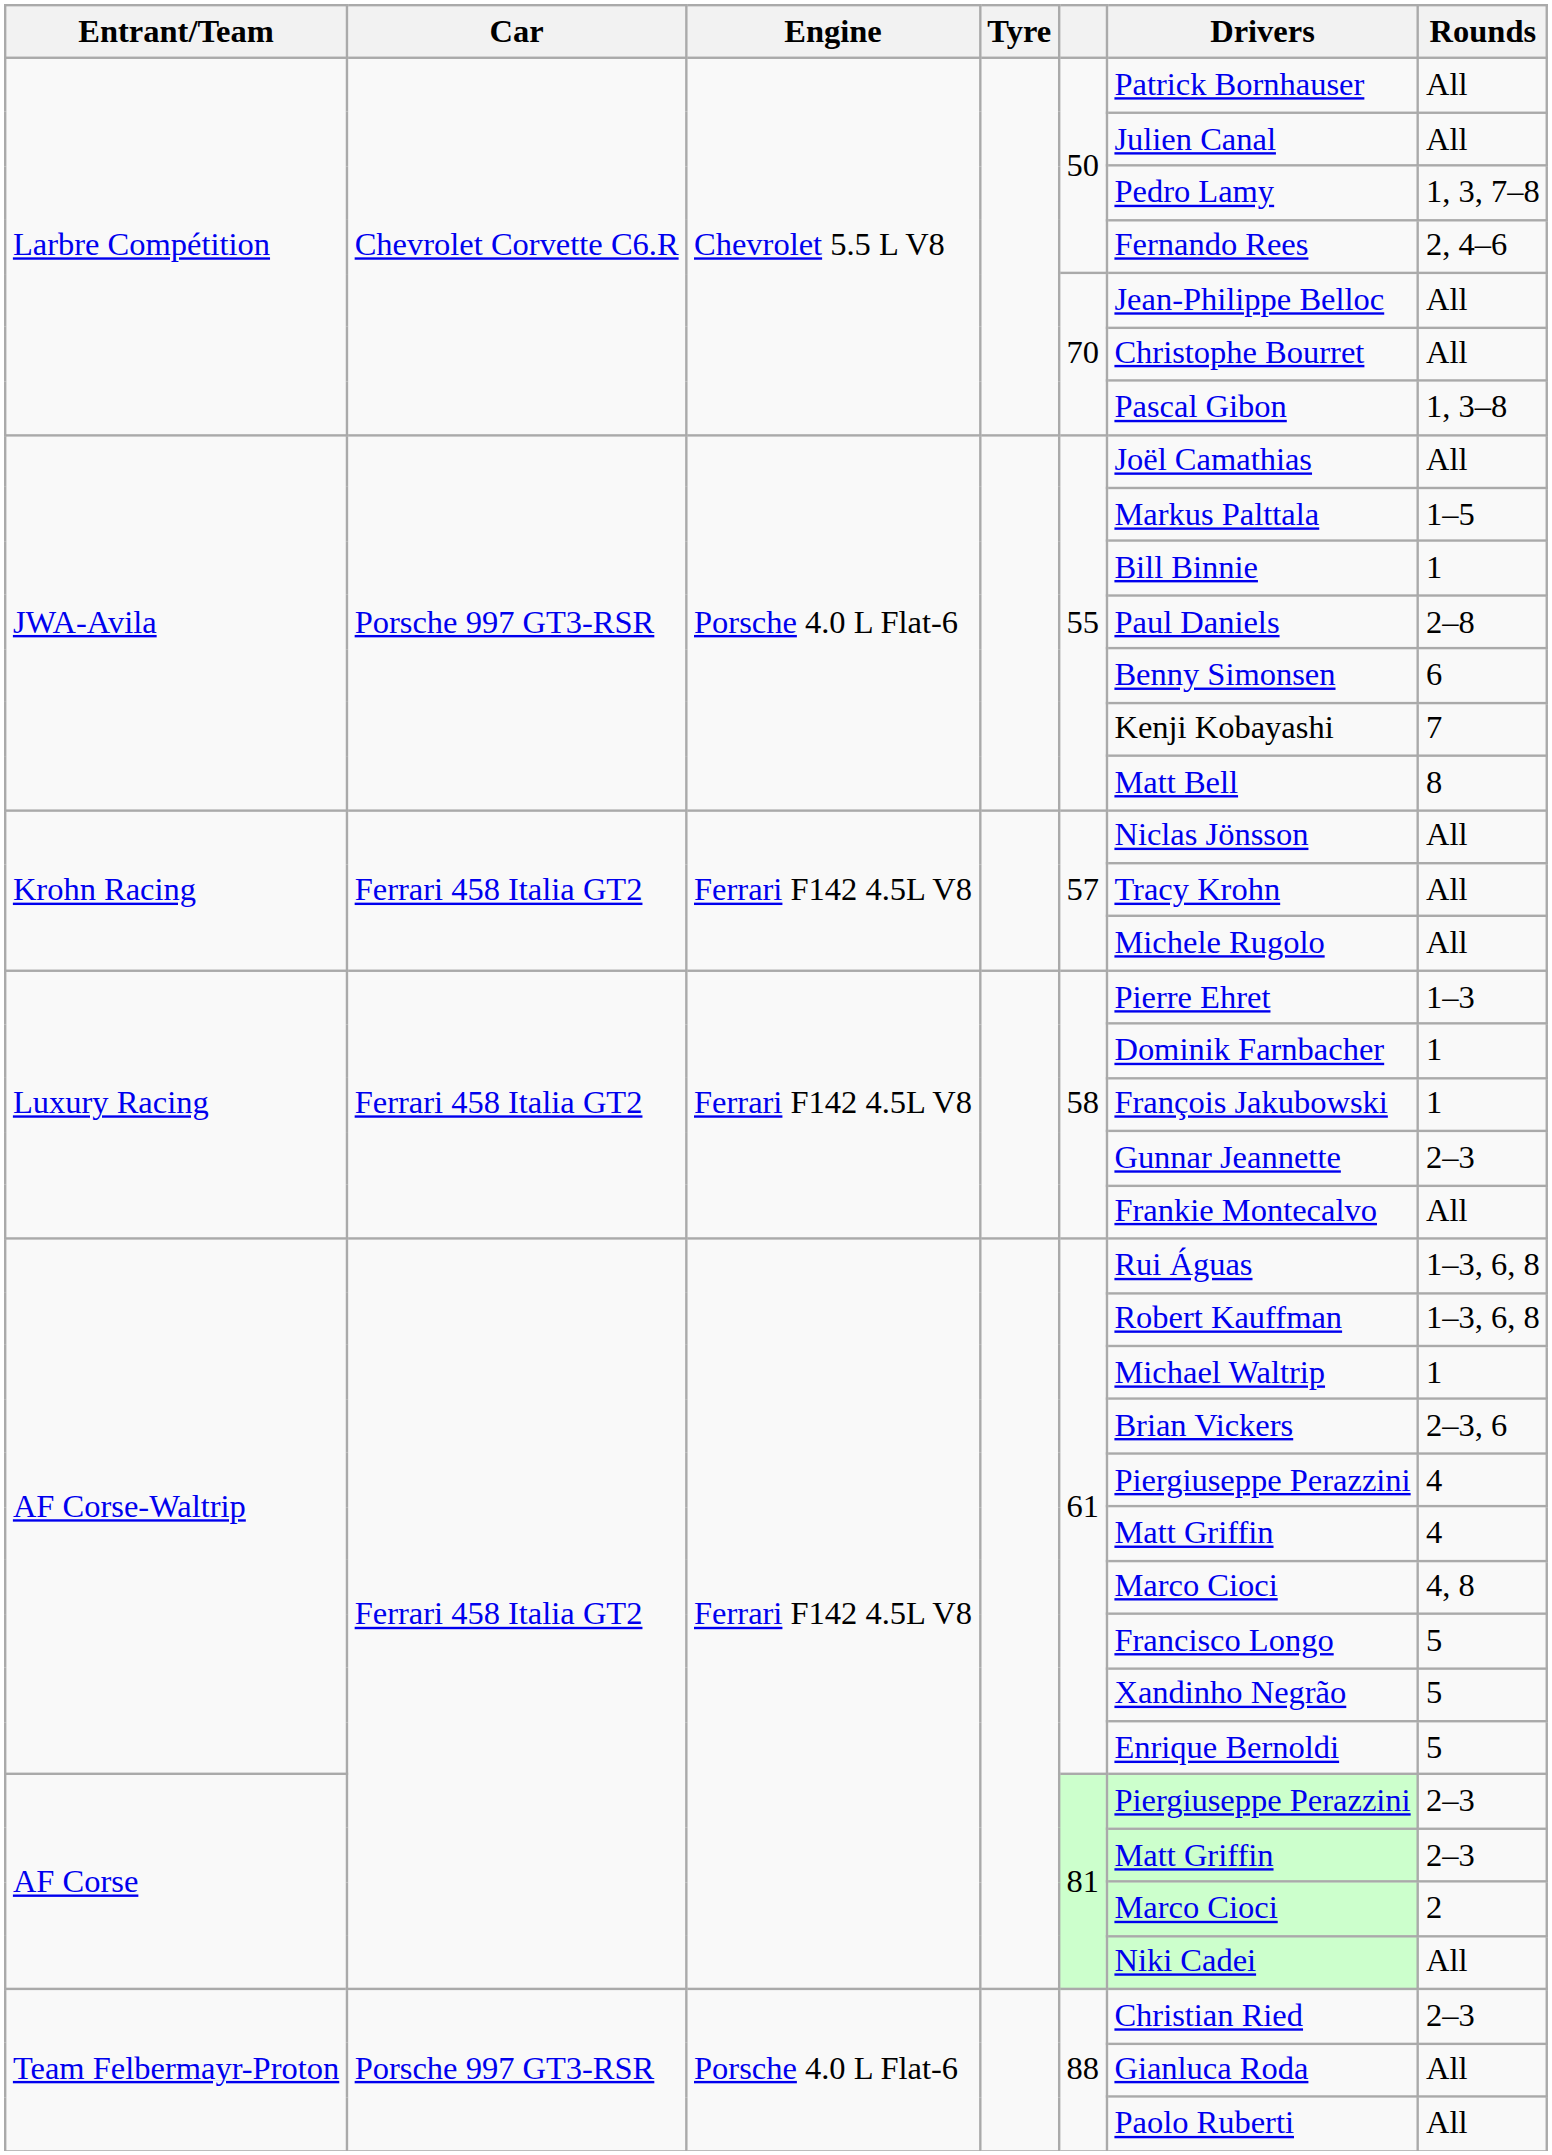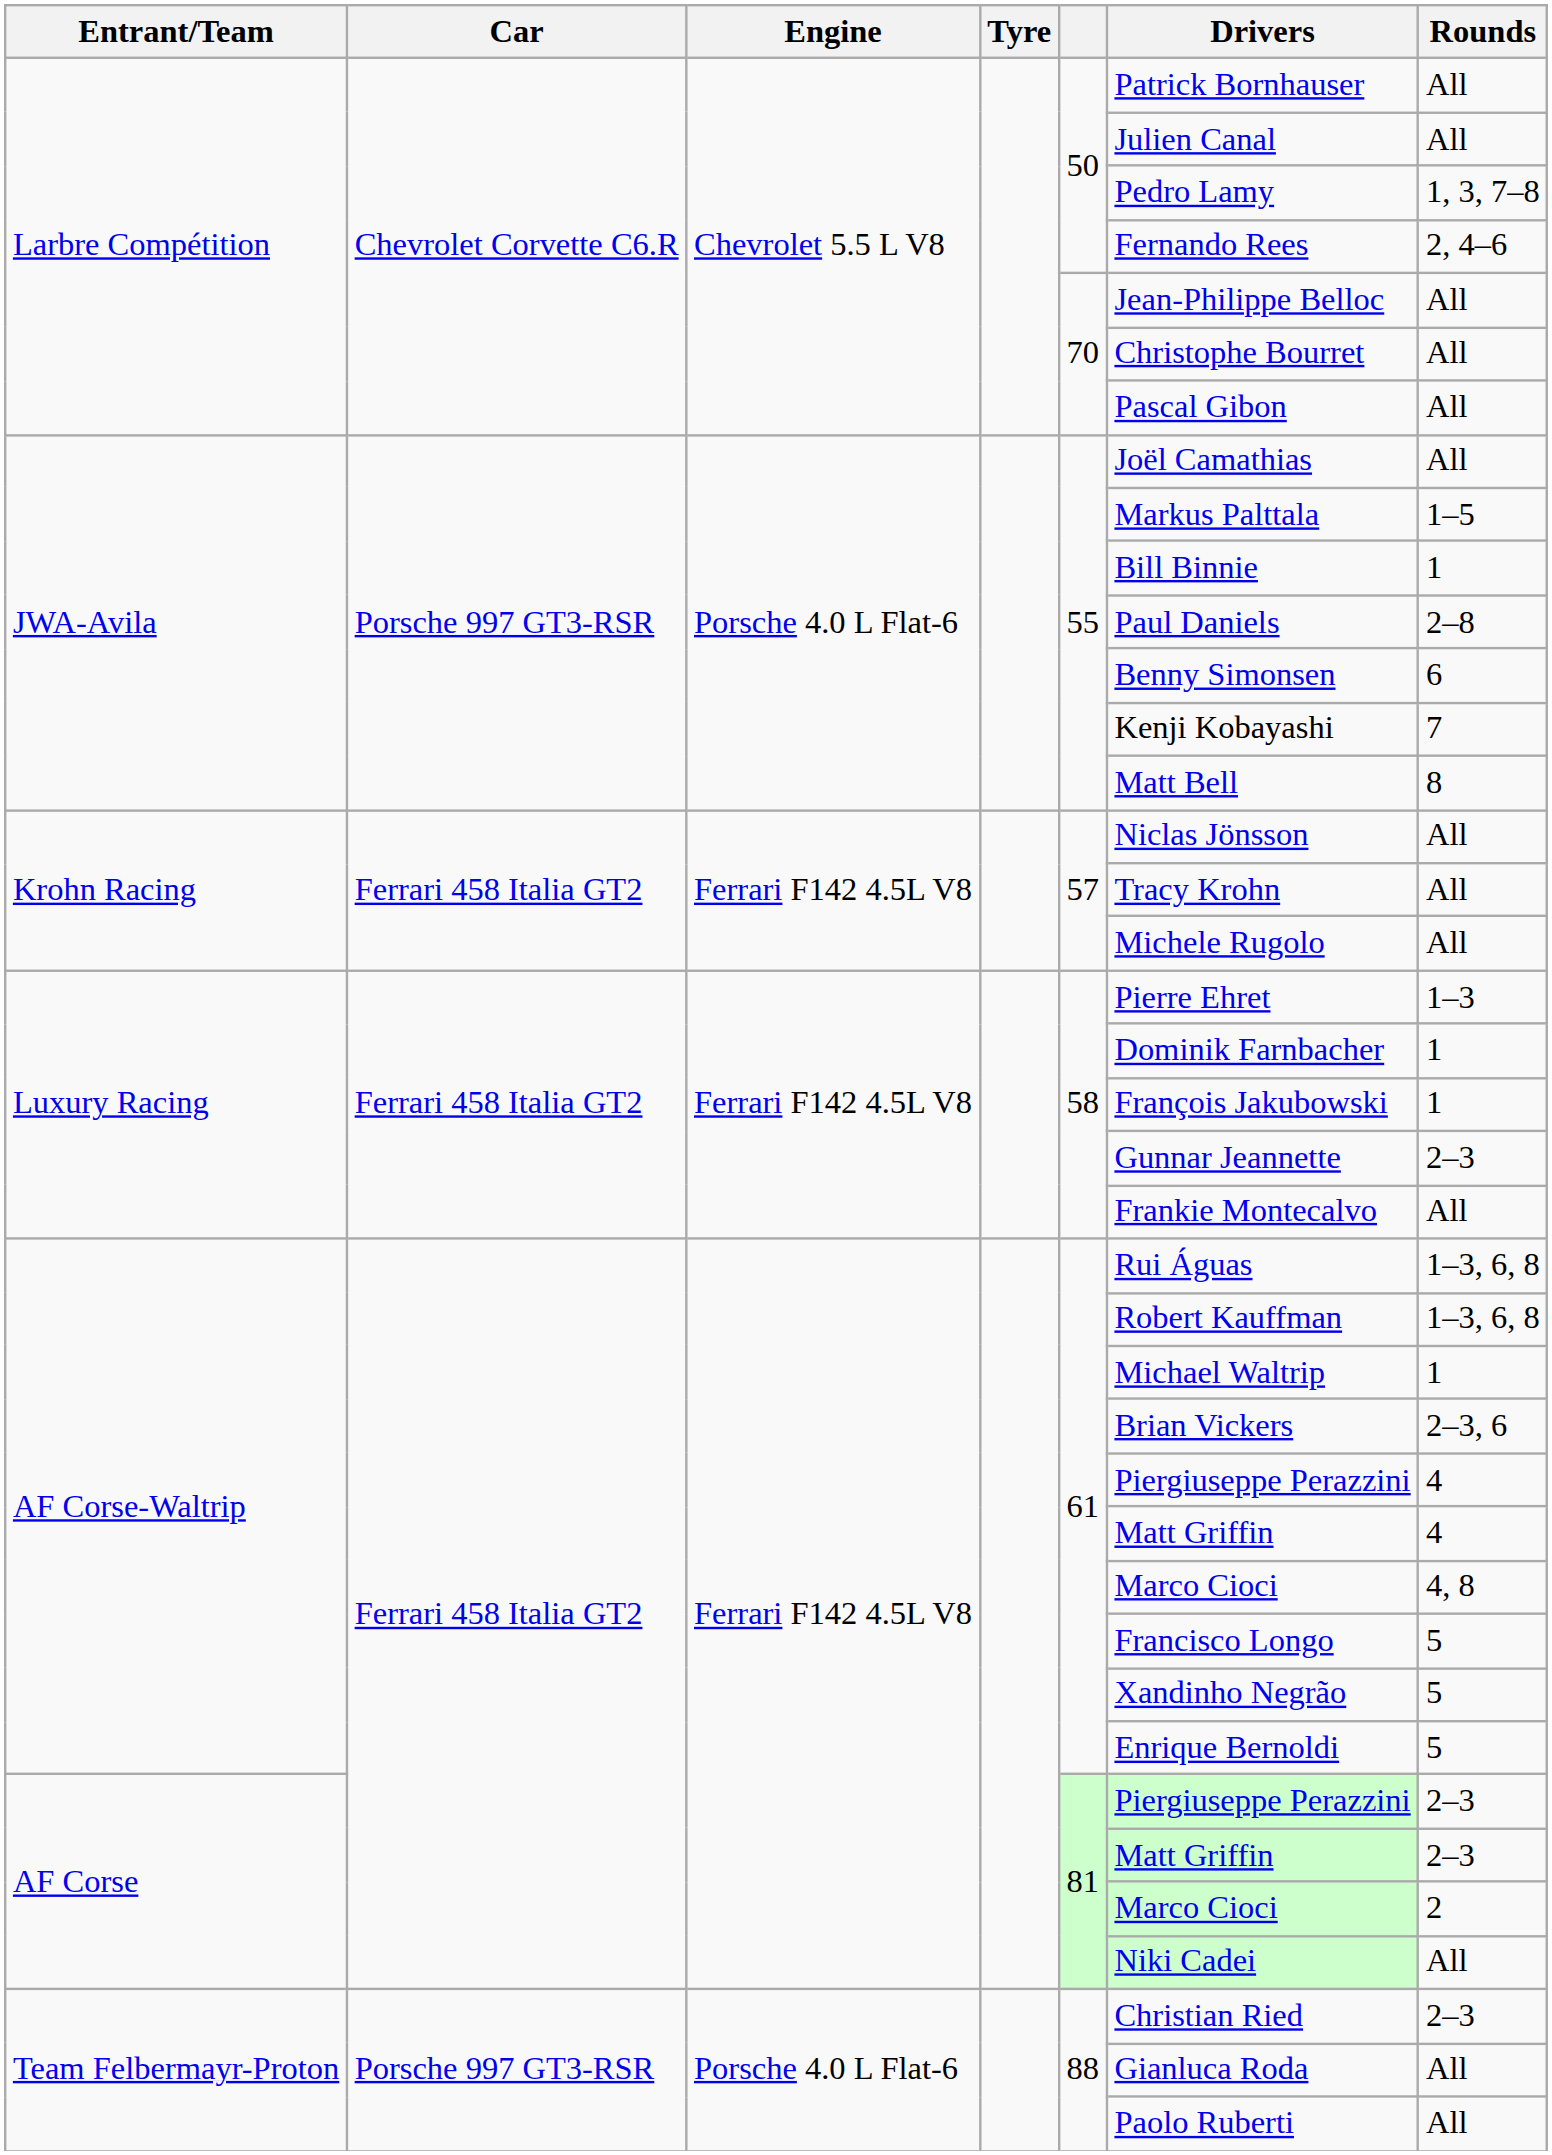(1467, 406) 1, 3–8 -> (1447, 406) All
